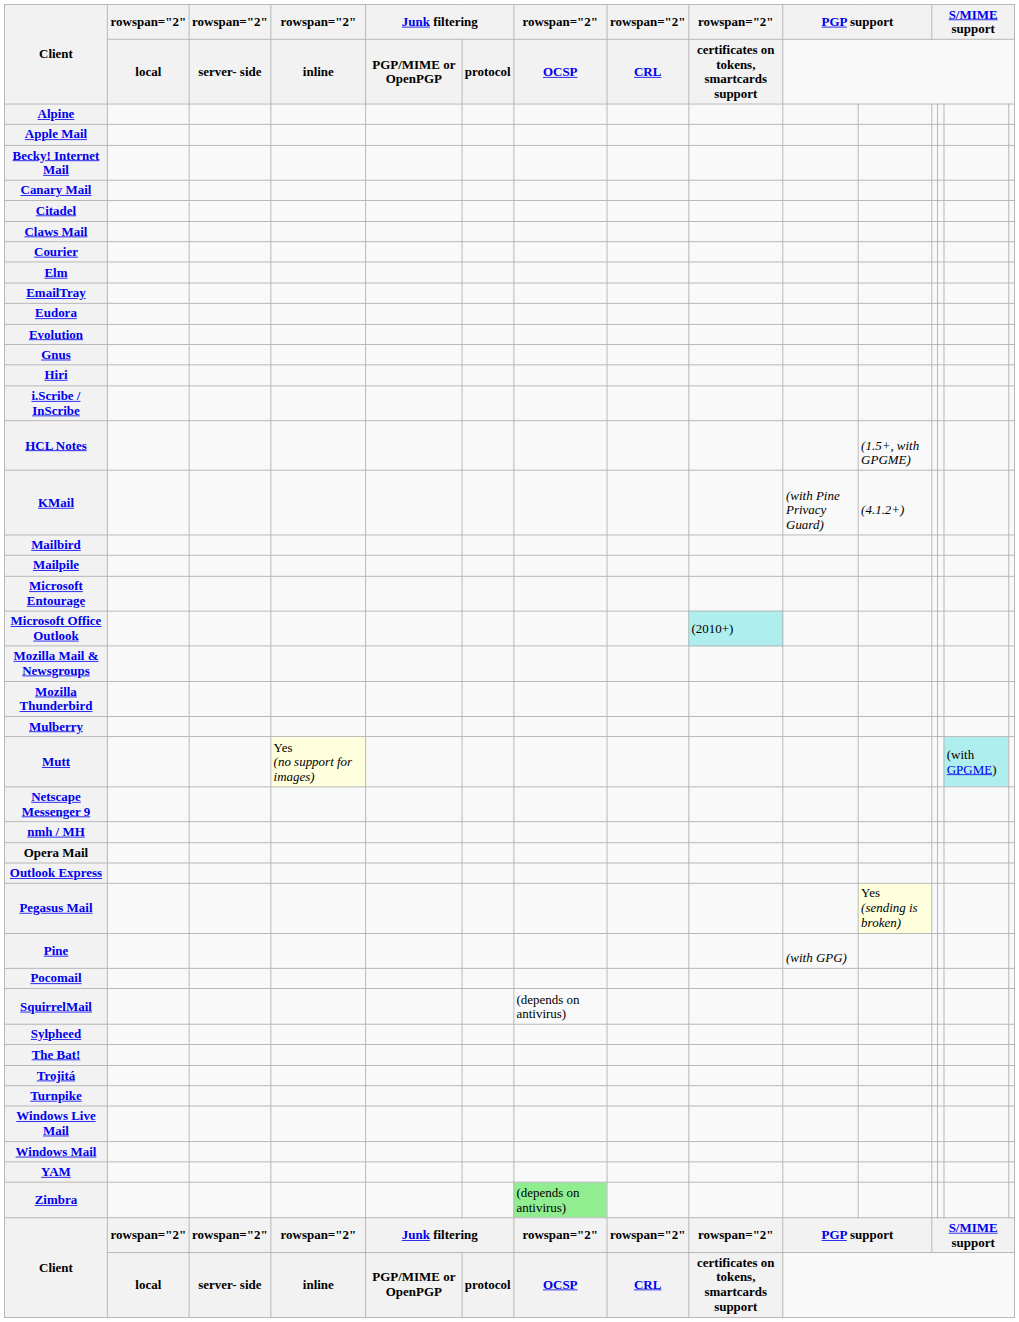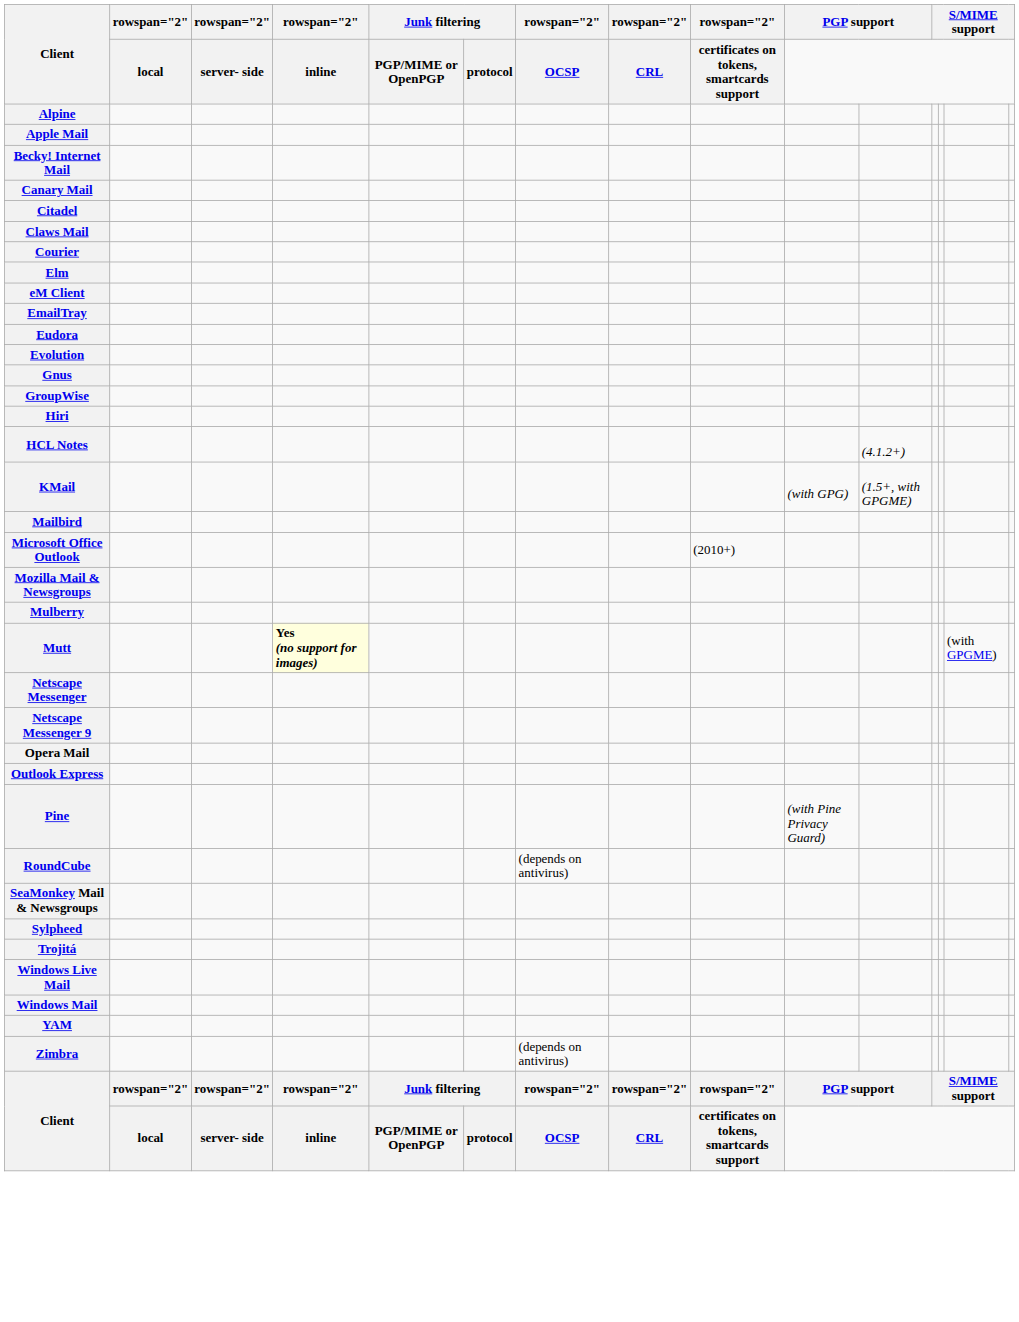+ row: (57, 293)
+ row: (57, 395)
- row: (56, 403)
(890, 452) (1.5+, with GPGME) -> (883, 451) (4.1.2+)
(813, 509) (with Pine Privacy Guard) -> (818, 494) (with GPG)
(883, 509) (4.1.2+) -> (891, 494) (1.5+, with GPGME)
- row: (56, 565)
- row: (56, 593)
(712, 628) paleturquoise background -> (714, 549) no background
- row: (56, 698)
(313, 761) normal -> (316, 647) bold
(972, 761) paleturquoise background -> (972, 647) no background
+ row: (57, 690)
- row: (56, 832)
- row: (56, 908)
(816, 958) (with GPG) -> (814, 823) (with Pine Privacy Guard)
- row: (56, 978)
+ row: (57, 865)
+ row: (57, 901)
- row: (56, 1006)
- row: (56, 1054)
- row: (56, 1096)
(548, 1200) lightgreen background -> (550, 1053) no background
